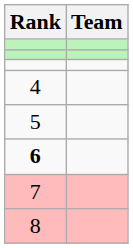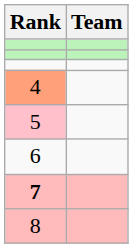(35, 86) no background -> (35, 86) lightsalmon background
(35, 121) no background -> (35, 121) pink background
(35, 156) bold -> (35, 156) normal
(35, 191) normal -> (35, 191) bold
